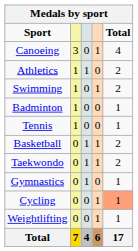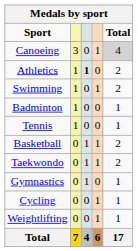(118, 51) no background -> (118, 51) lightgrey background
(87, 69) normal -> (87, 69) bold
(118, 200) lightsalmon background -> (118, 200) no background
